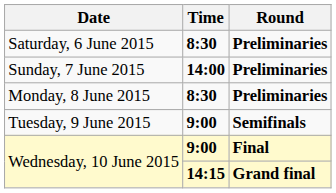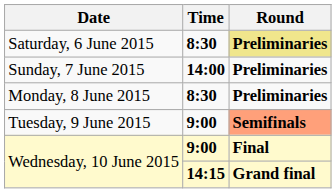(280, 43) no background -> (280, 43) khaki background
(269, 122) no background -> (269, 122) lightsalmon background
